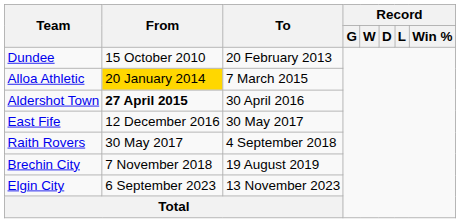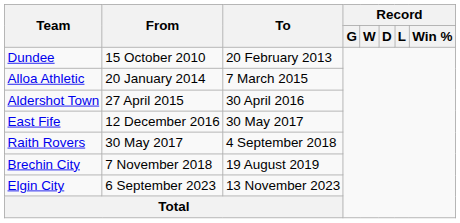(155, 79) gold background -> (155, 79) no background
(147, 100) bold -> (145, 100) normal
